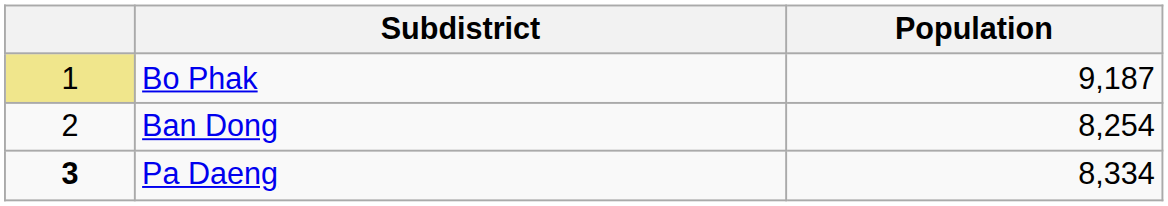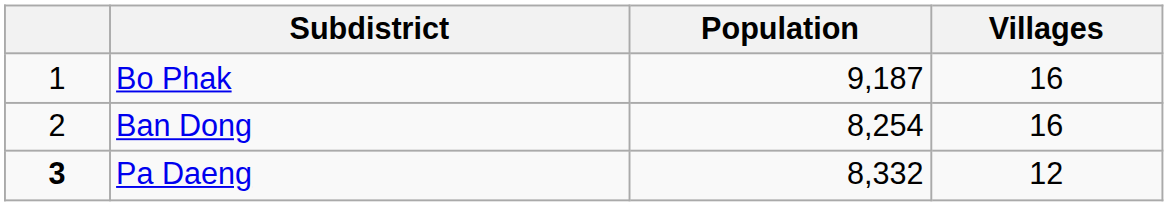+ column: (1046, 29)
(70, 77) khaki background -> (57, 77) no background
(1117, 174) 8,334 -> (885, 174) 8,332
